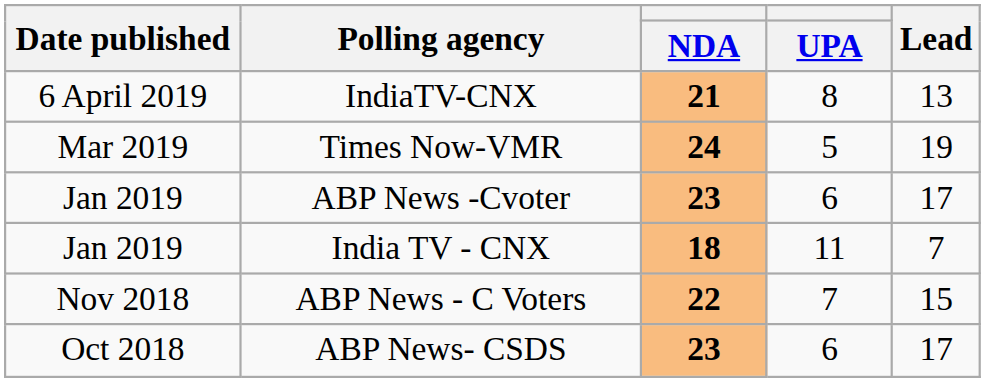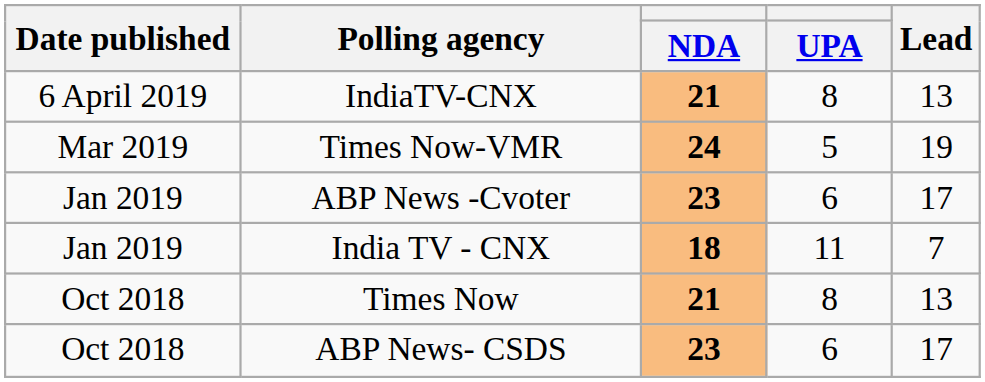- row: (441, 299)
+ row: (441, 299)
